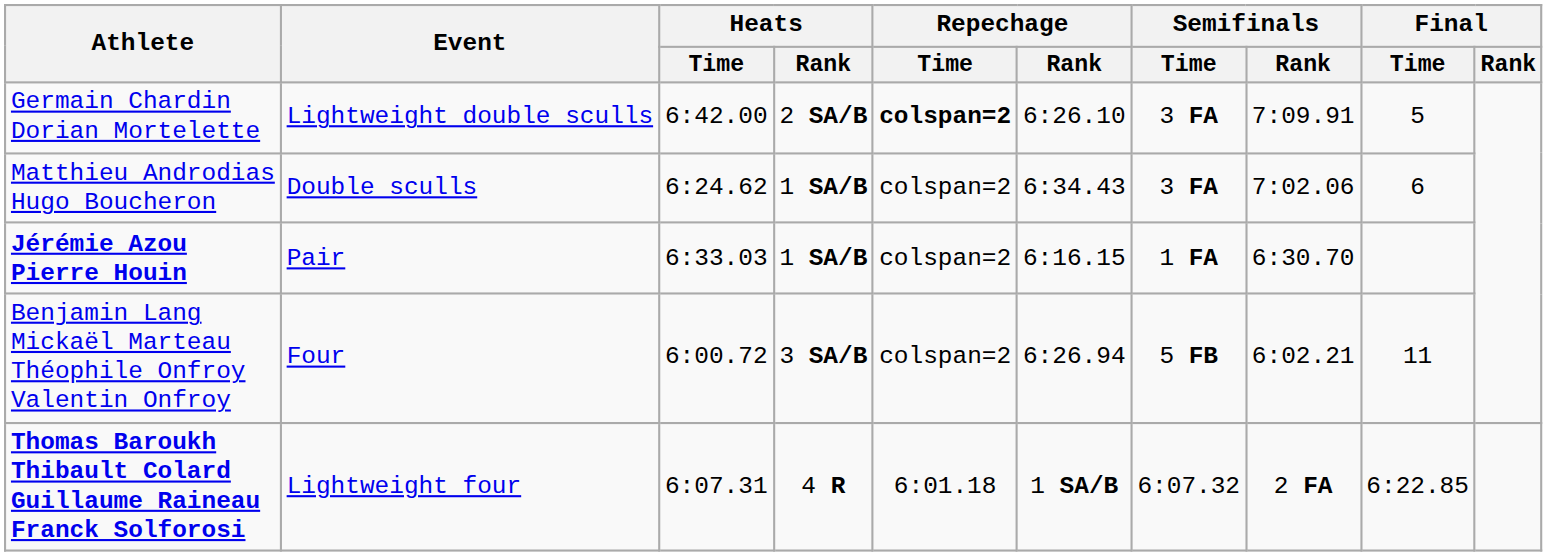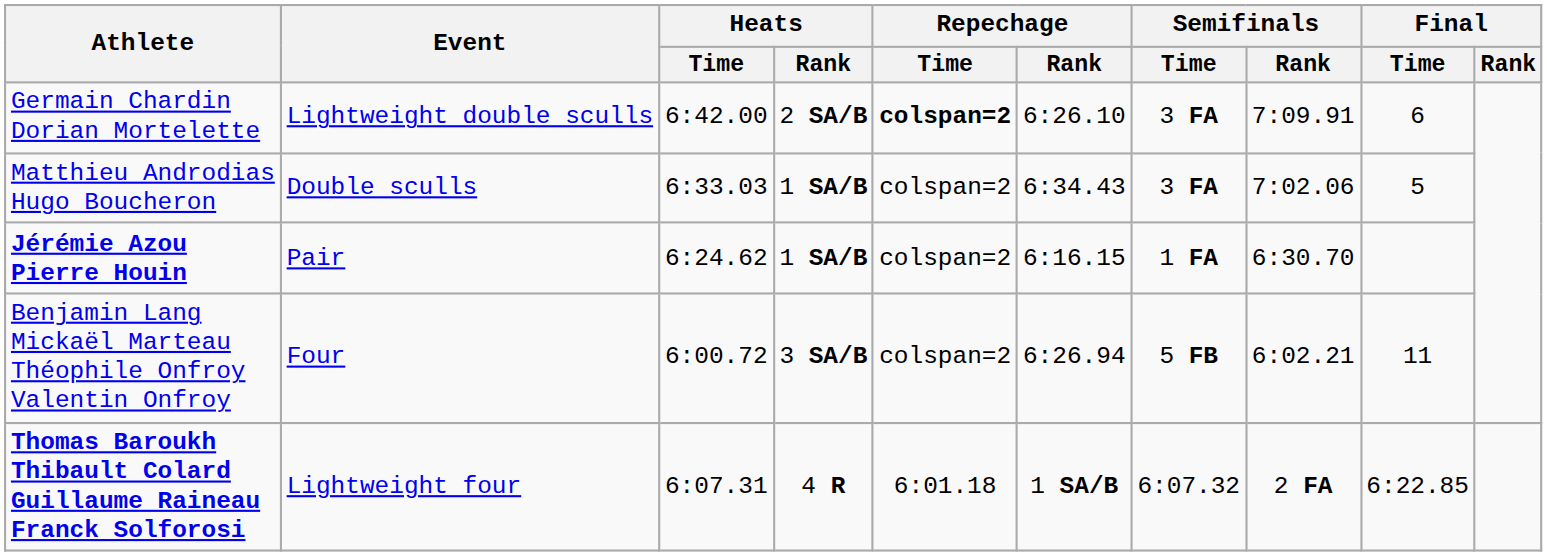(1418, 117) 5 -> (1418, 117) 6
(716, 188) 6:24.62 -> (716, 188) 6:33.03
(1418, 188) 6 -> (1418, 188) 5
(716, 258) 6:33.03 -> (716, 258) 6:24.62
